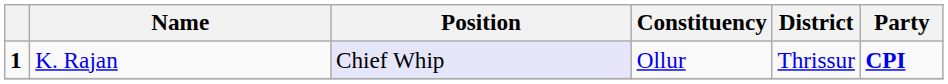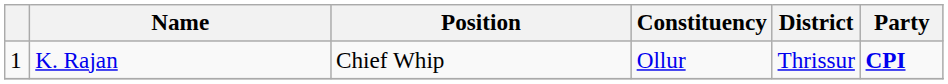(16, 59) bold -> (16, 59) normal
(390, 59) lavender background -> (390, 59) no background
